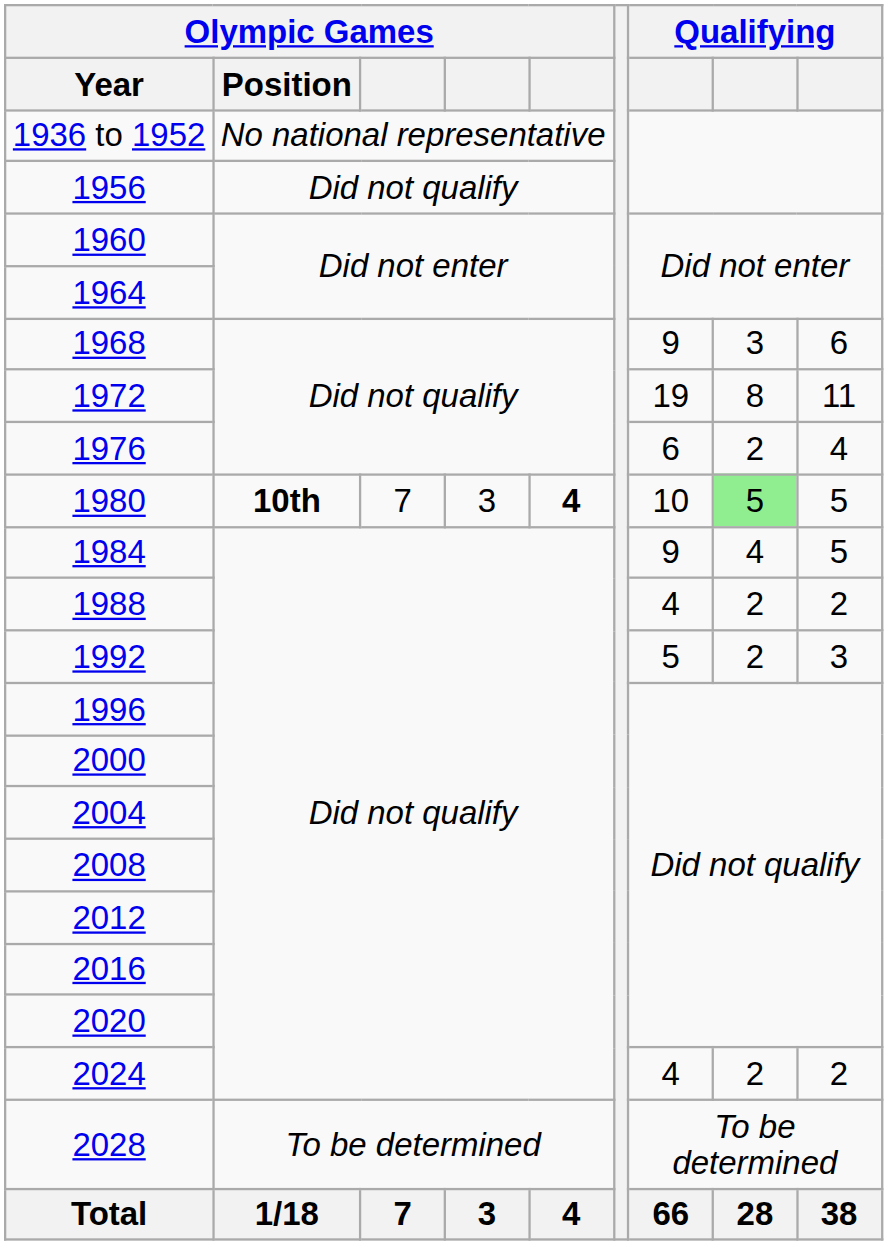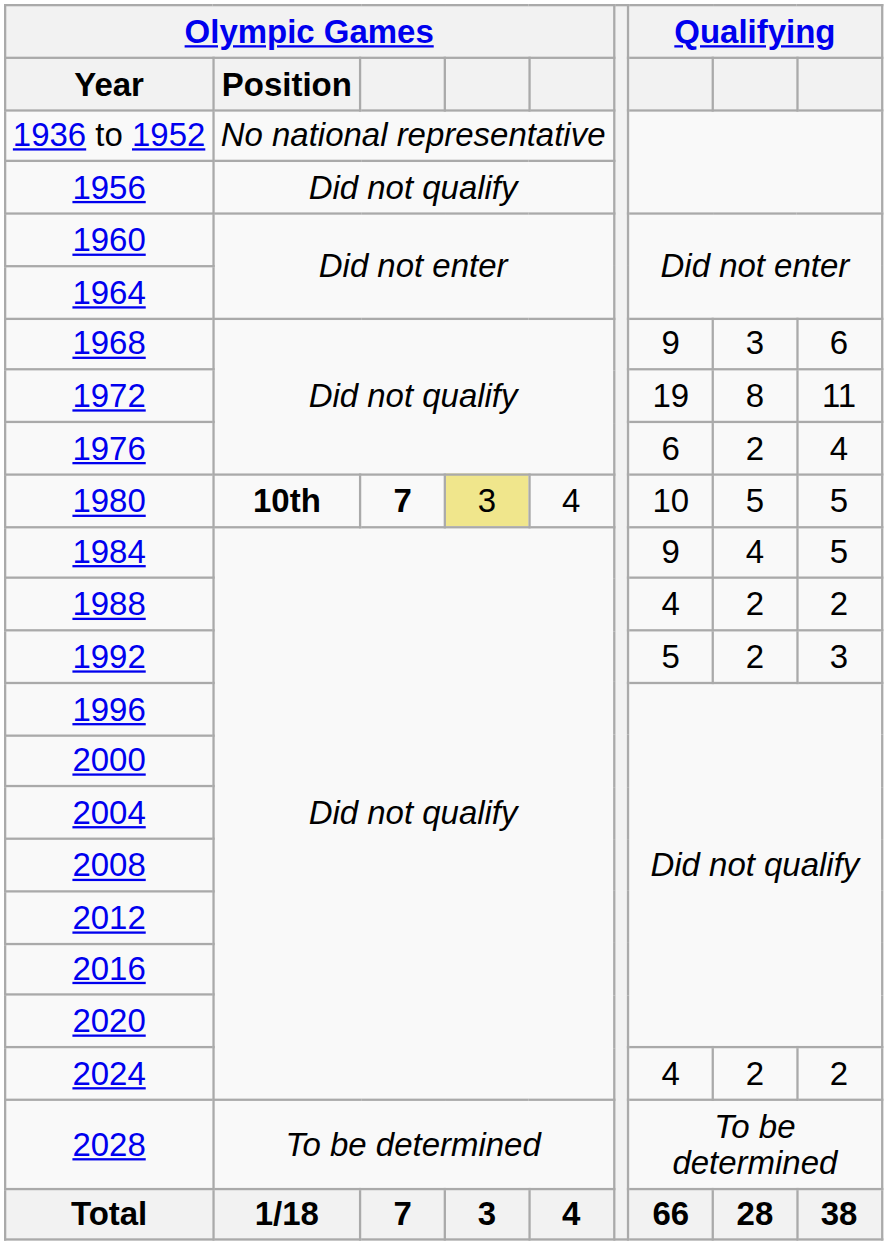(403, 500) normal -> (403, 500) bold
(487, 500) no background -> (487, 500) khaki background
(571, 500) bold -> (571, 500) normal
(755, 500) lightgreen background -> (755, 500) no background
